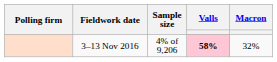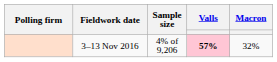(208, 46) 58% -> (208, 46) 57%
